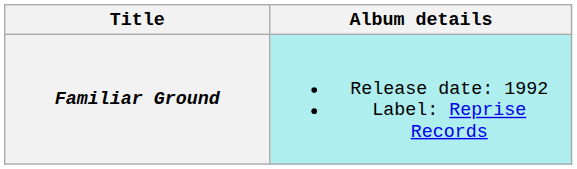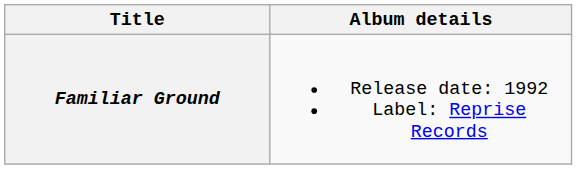(421, 110) paleturquoise background -> (421, 110) no background
